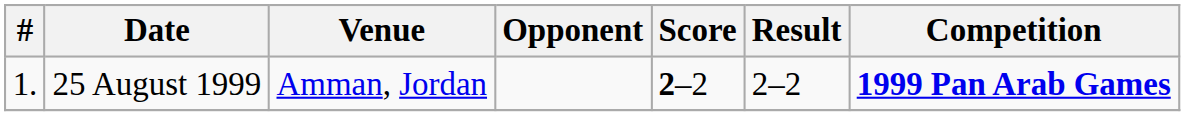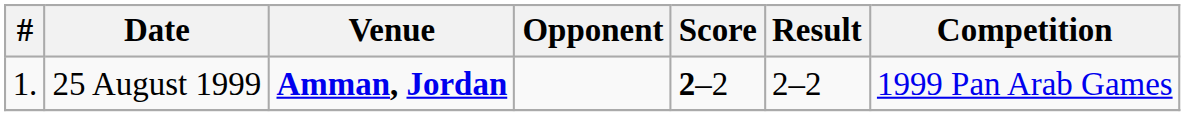(382, 82) normal -> (392, 82) bold
(1014, 82) bold -> (1025, 82) normal
